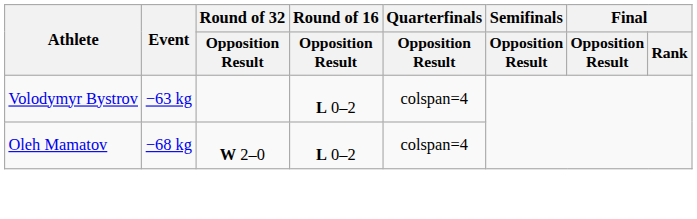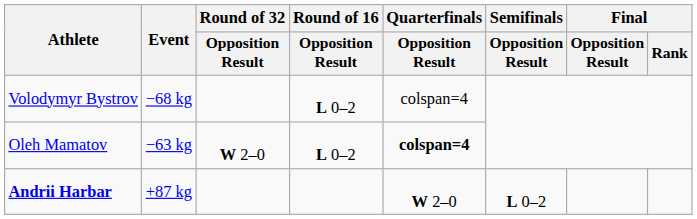(169, 99) −63 kg -> (169, 99) −68 kg
(169, 145) −68 kg -> (169, 145) −63 kg
(434, 145) normal -> (434, 145) bold
+ row: (60, 191)
